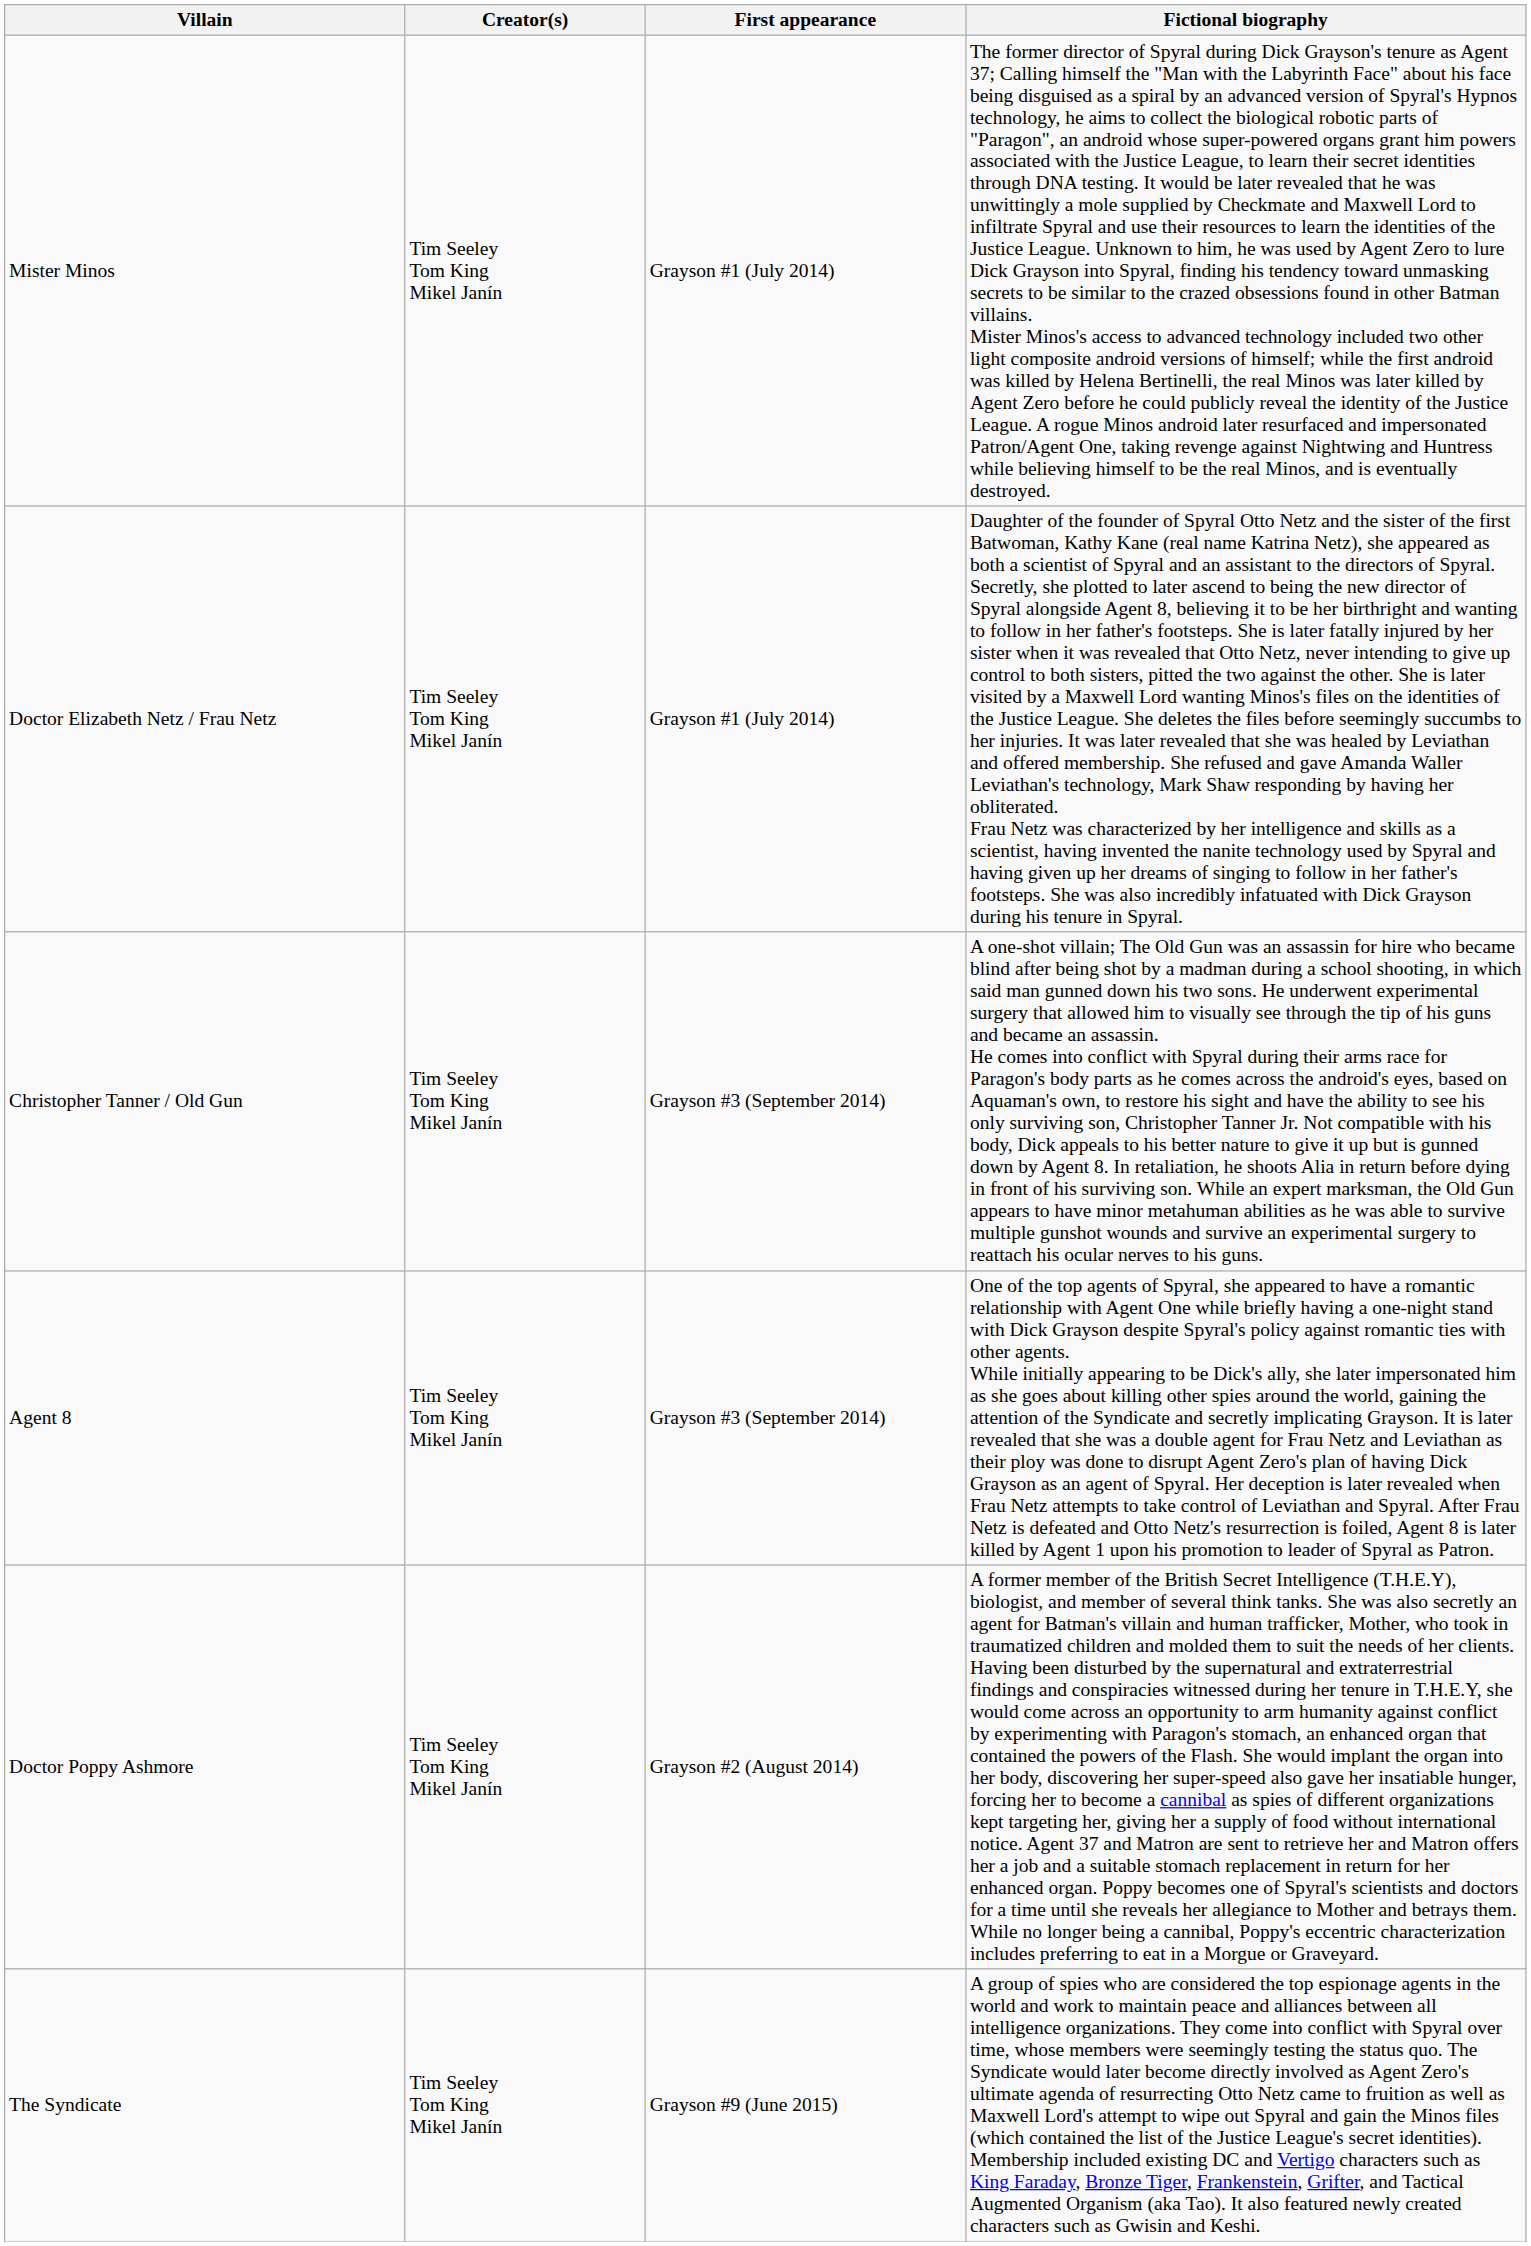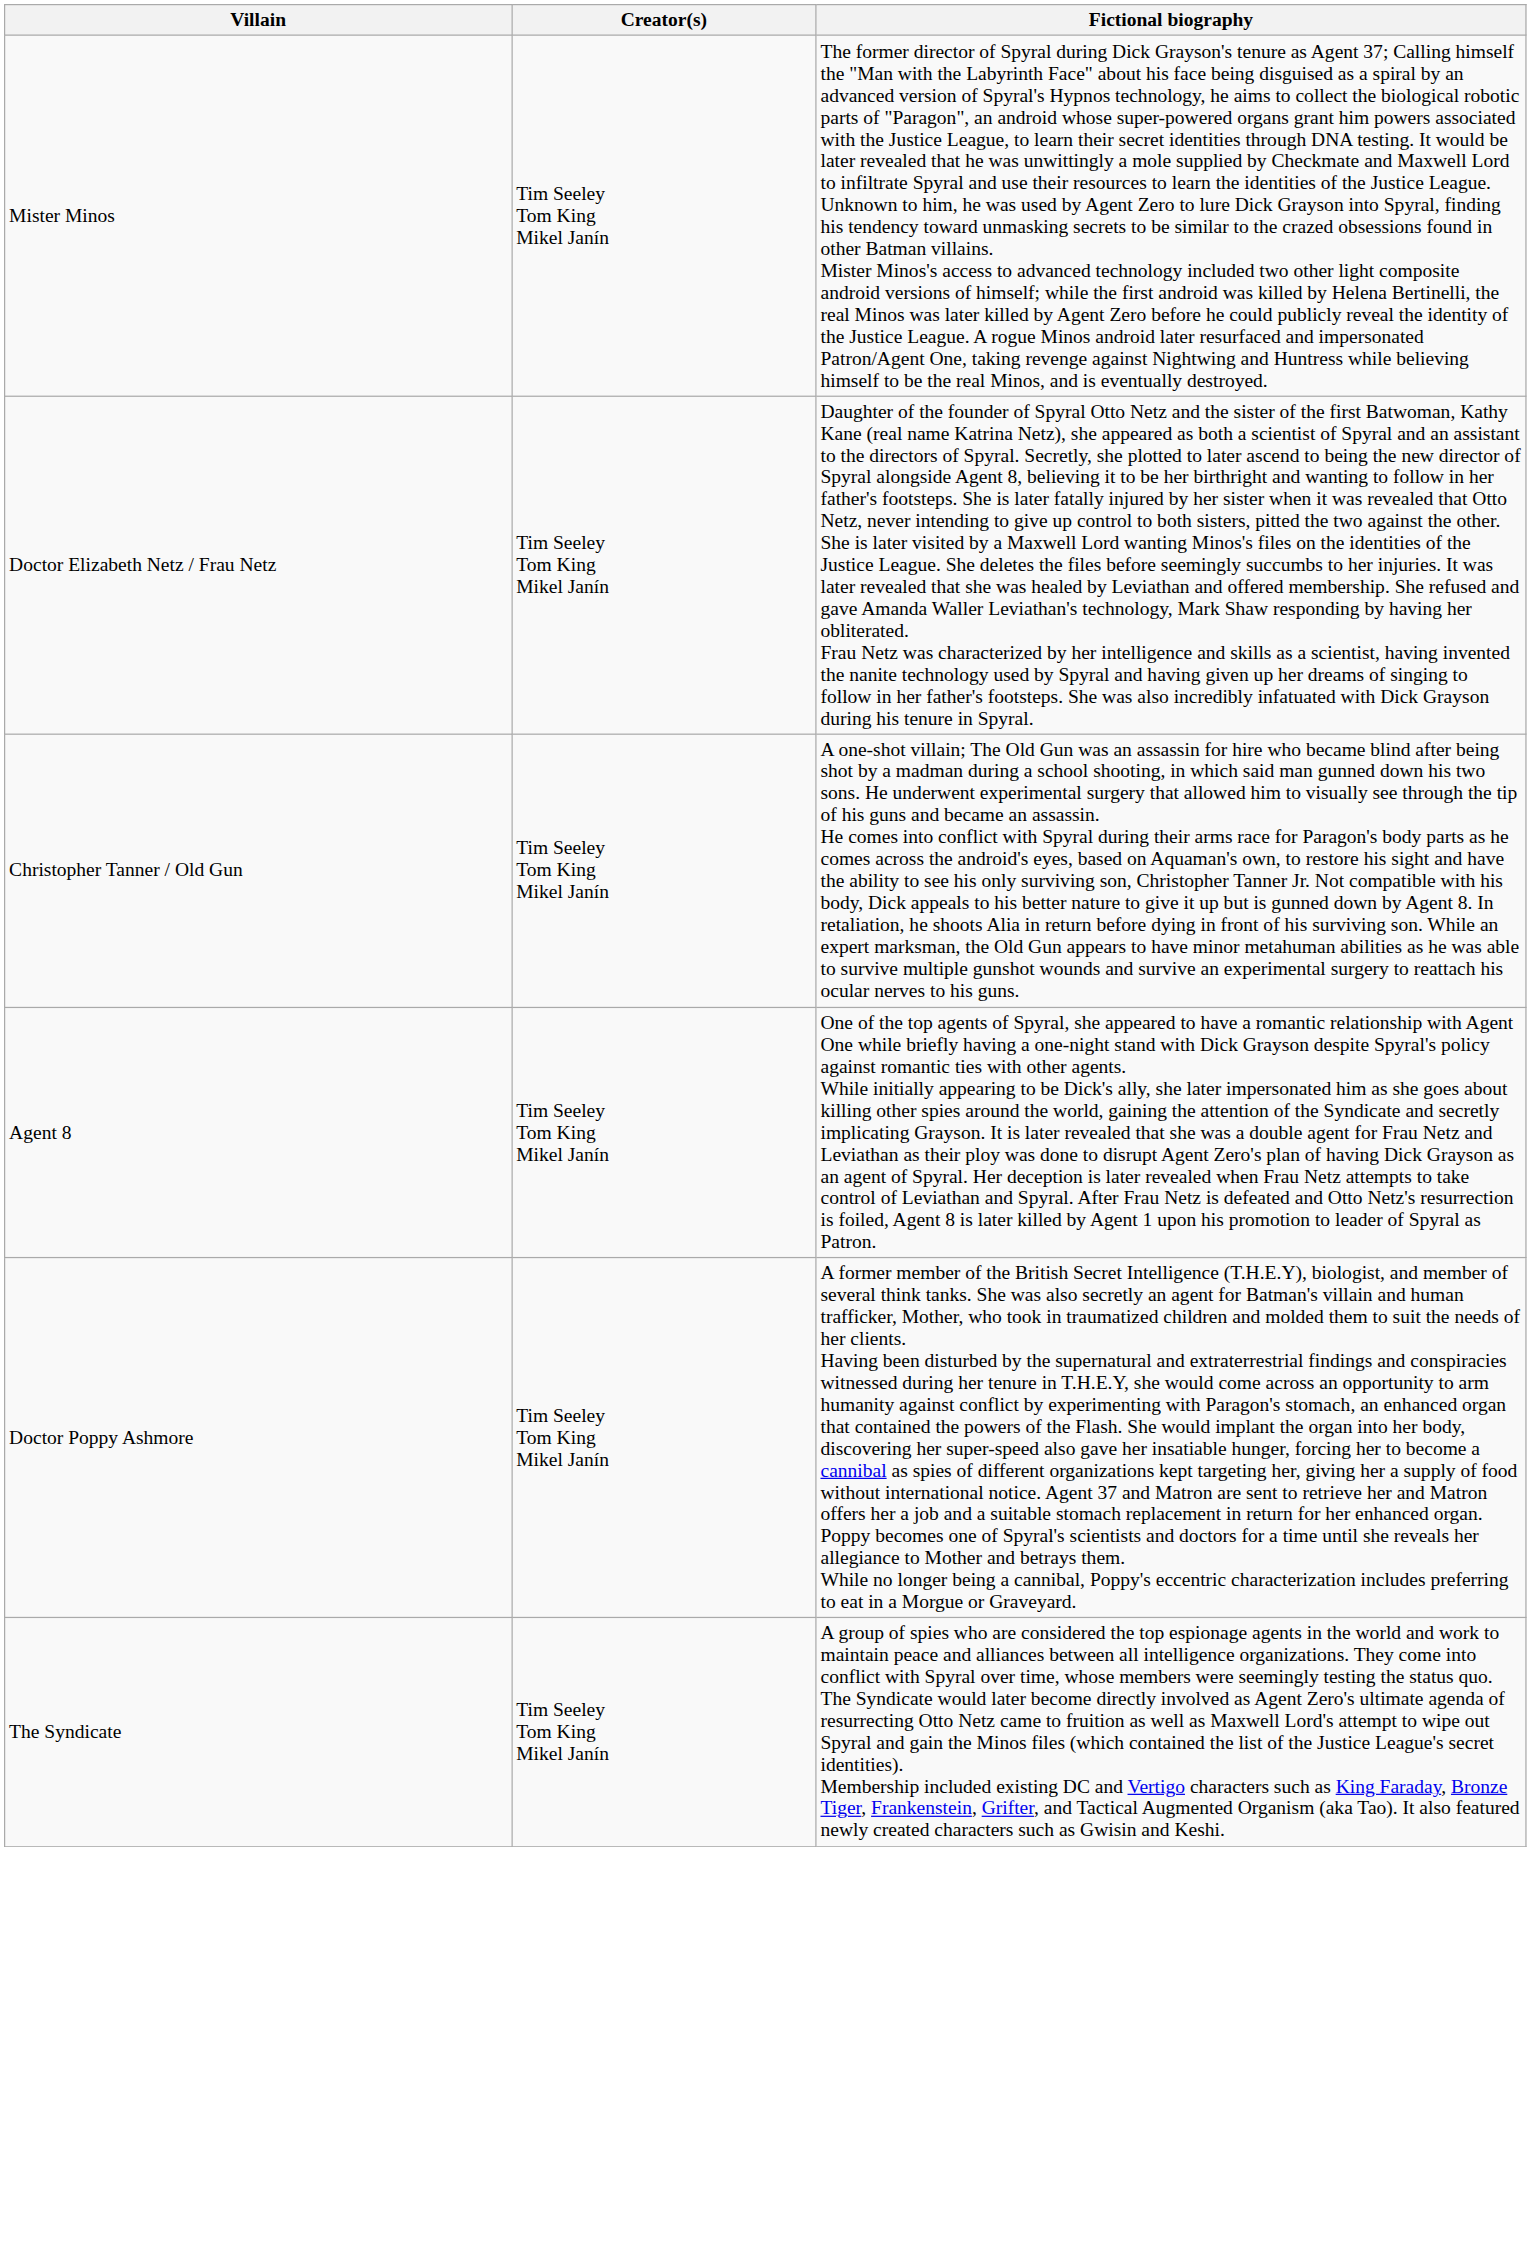- column: (805, 19)
